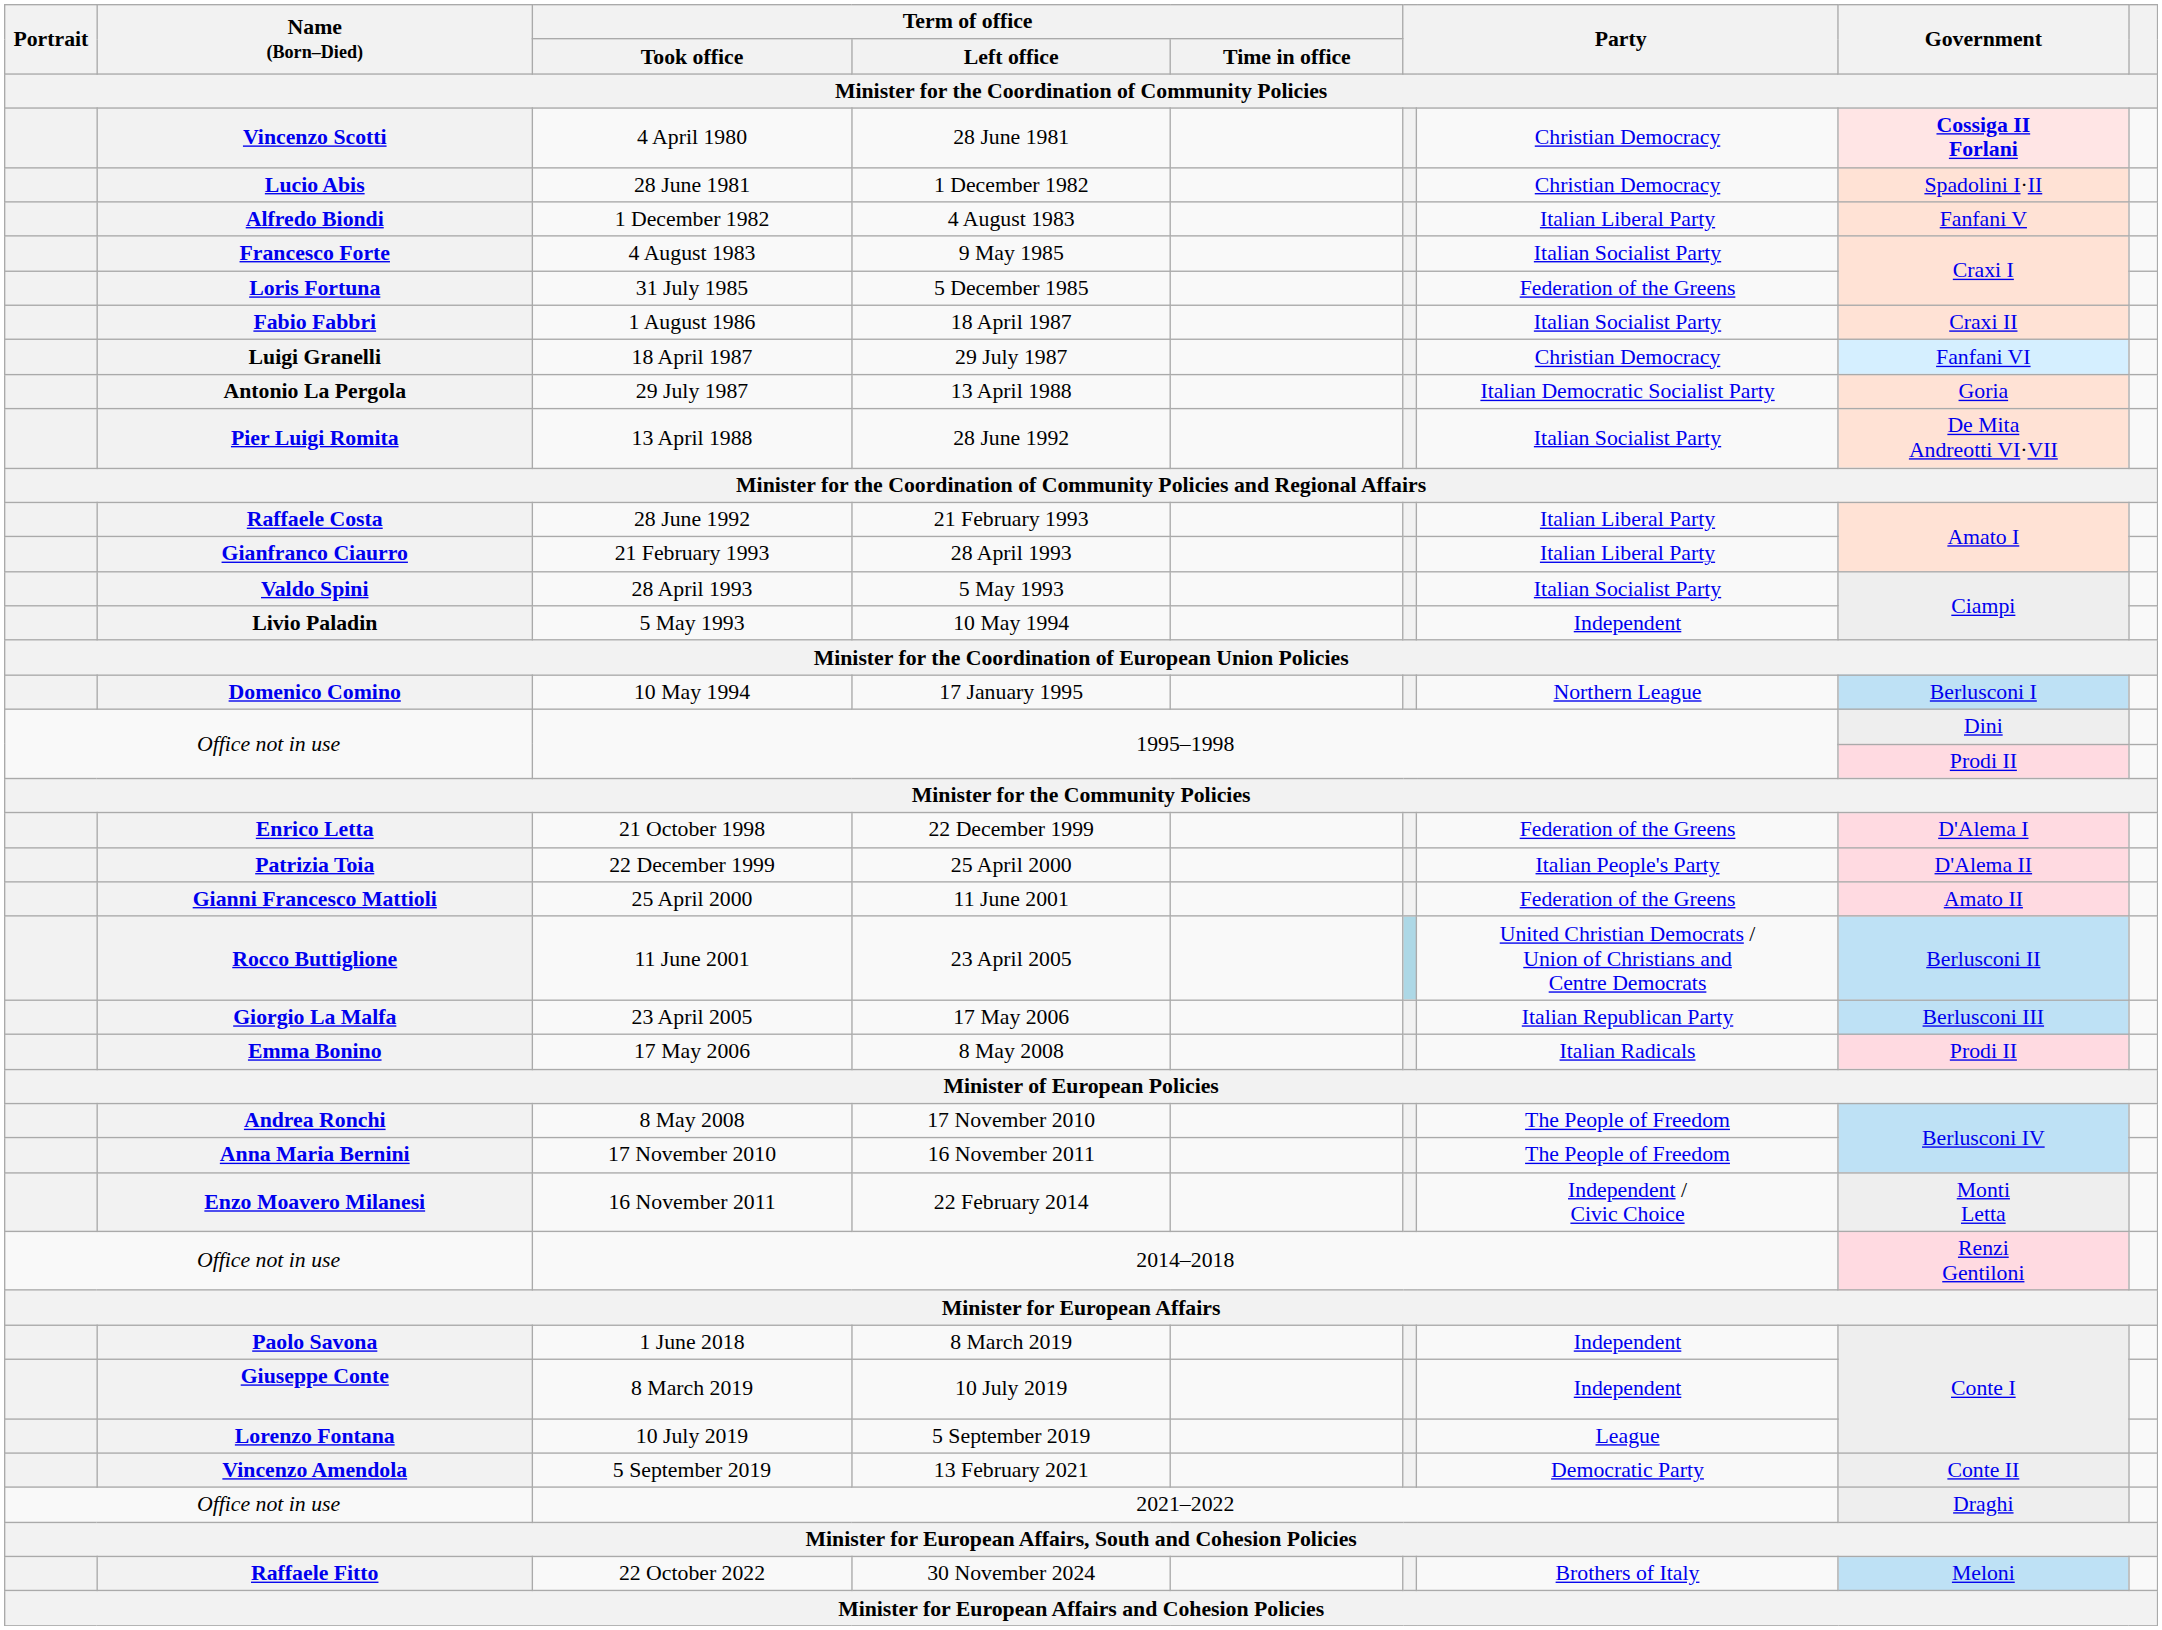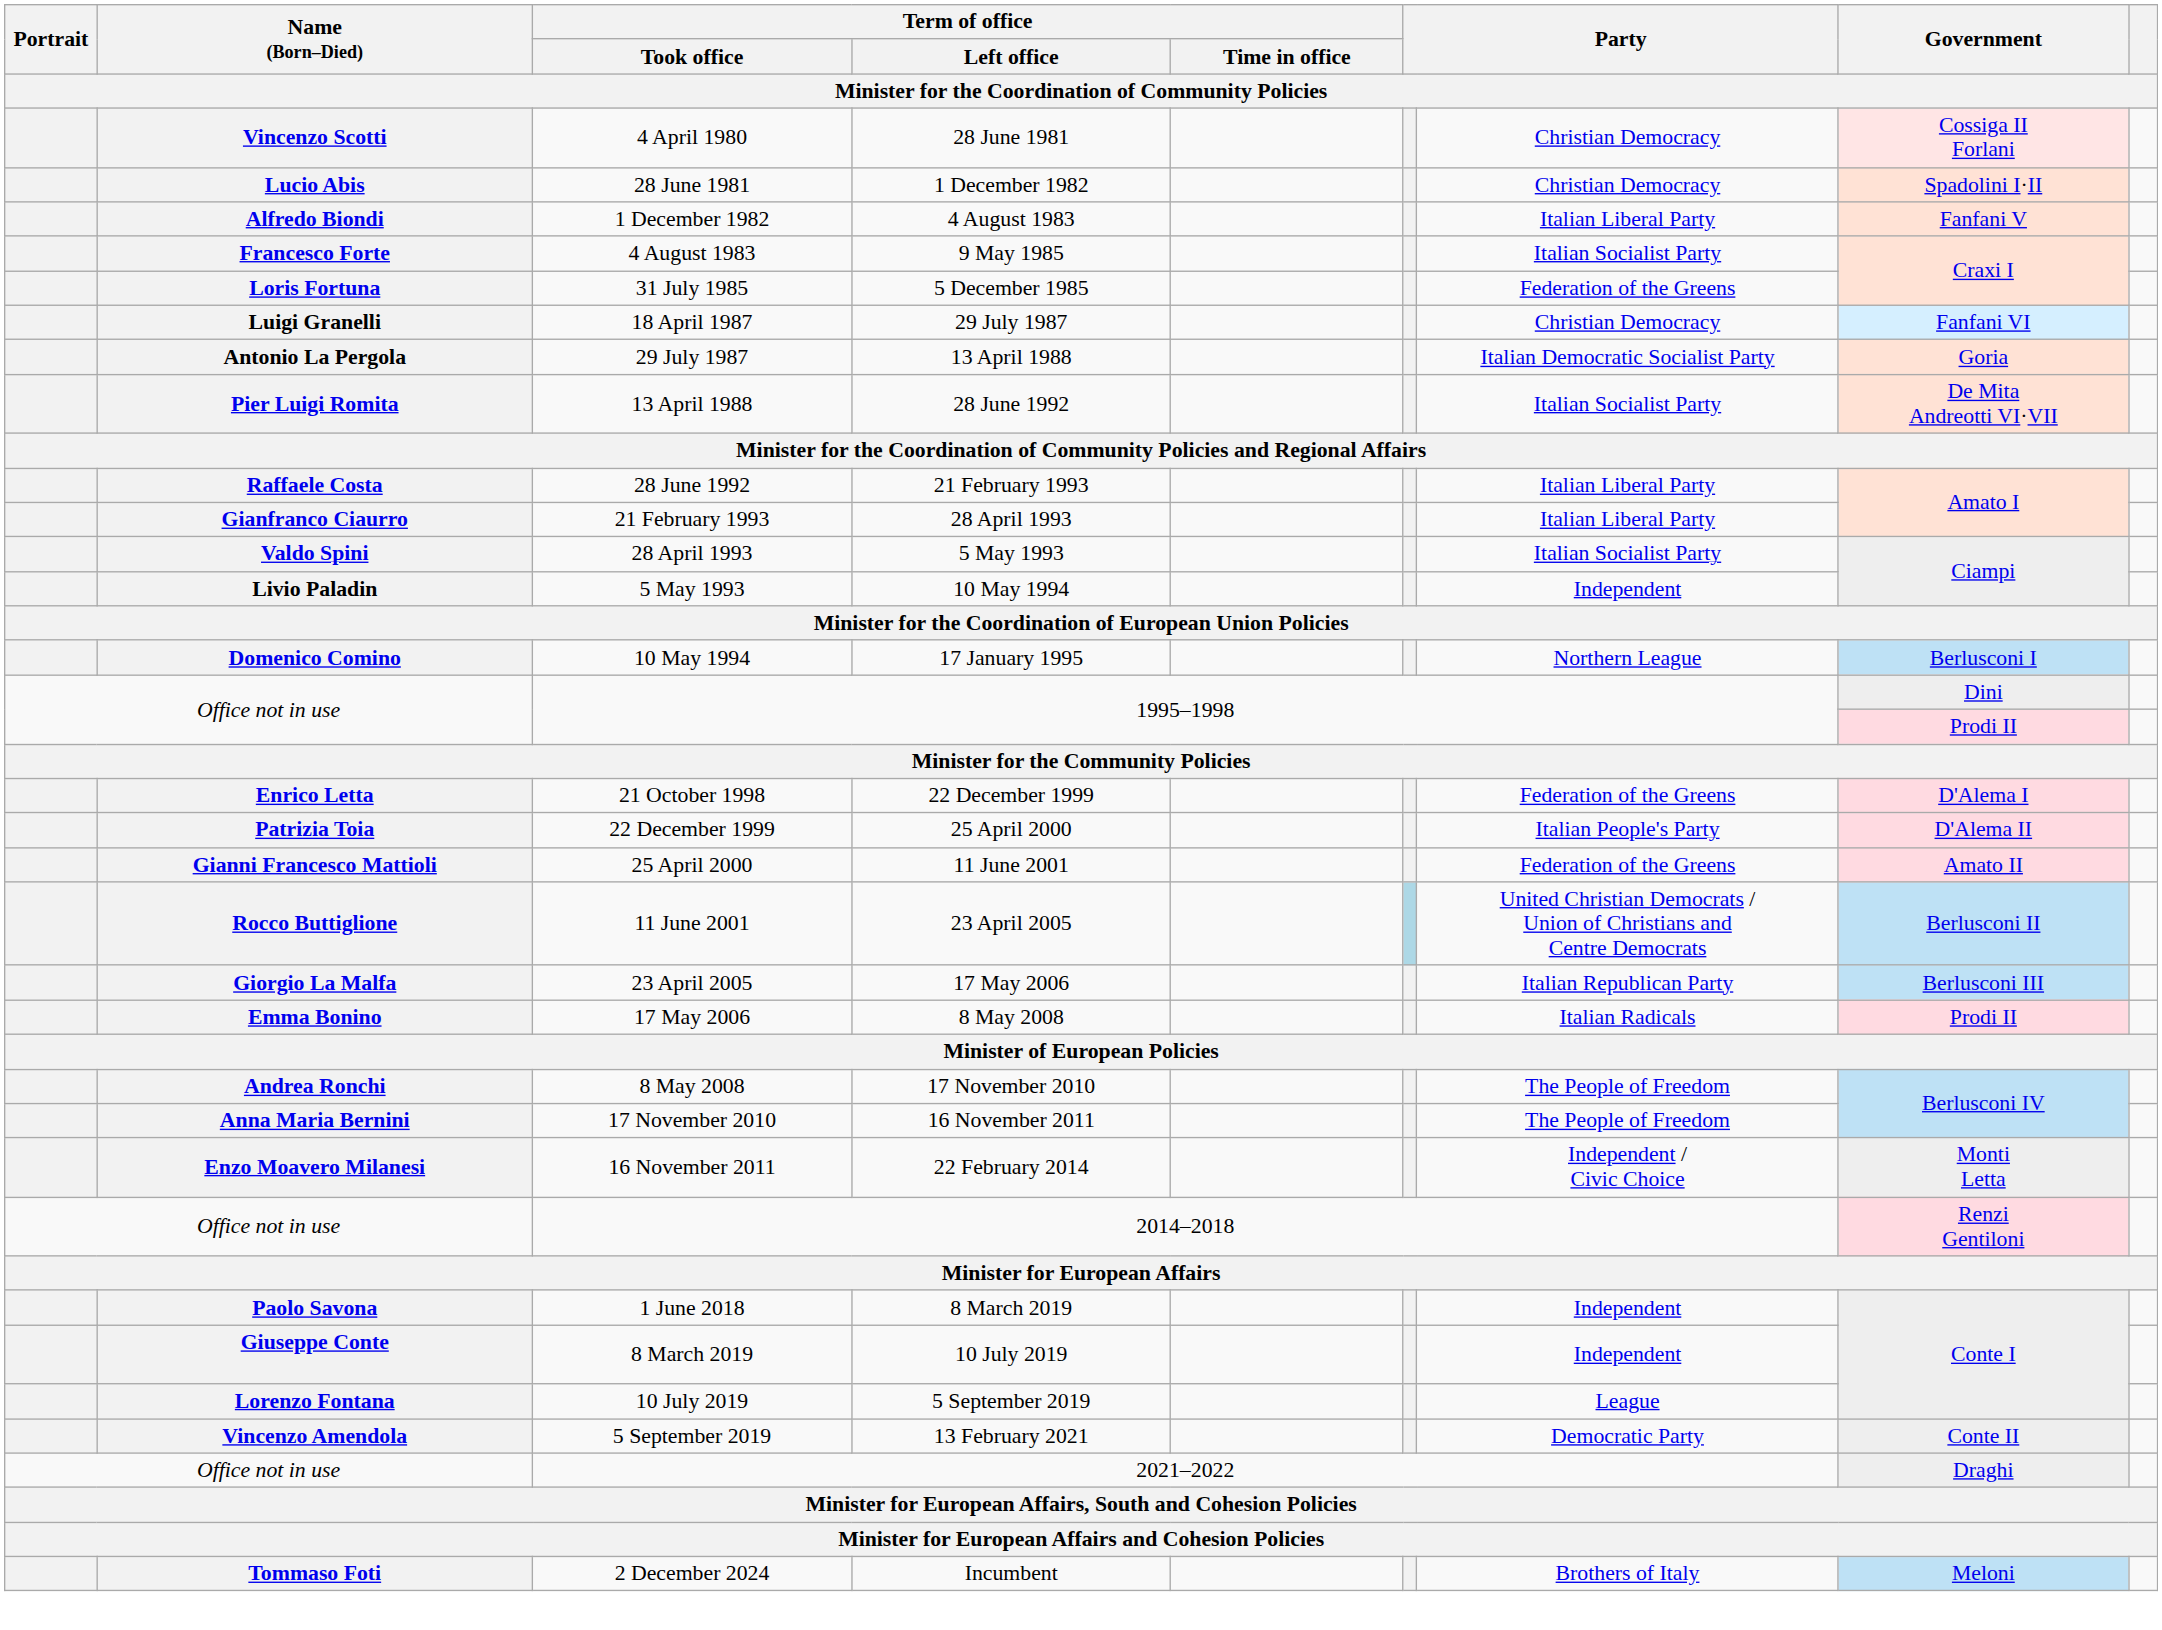(1983, 137) bold -> (1983, 137) normal
- row: (692, 322)
- row: (692, 1573)
+ row: (692, 1573)
